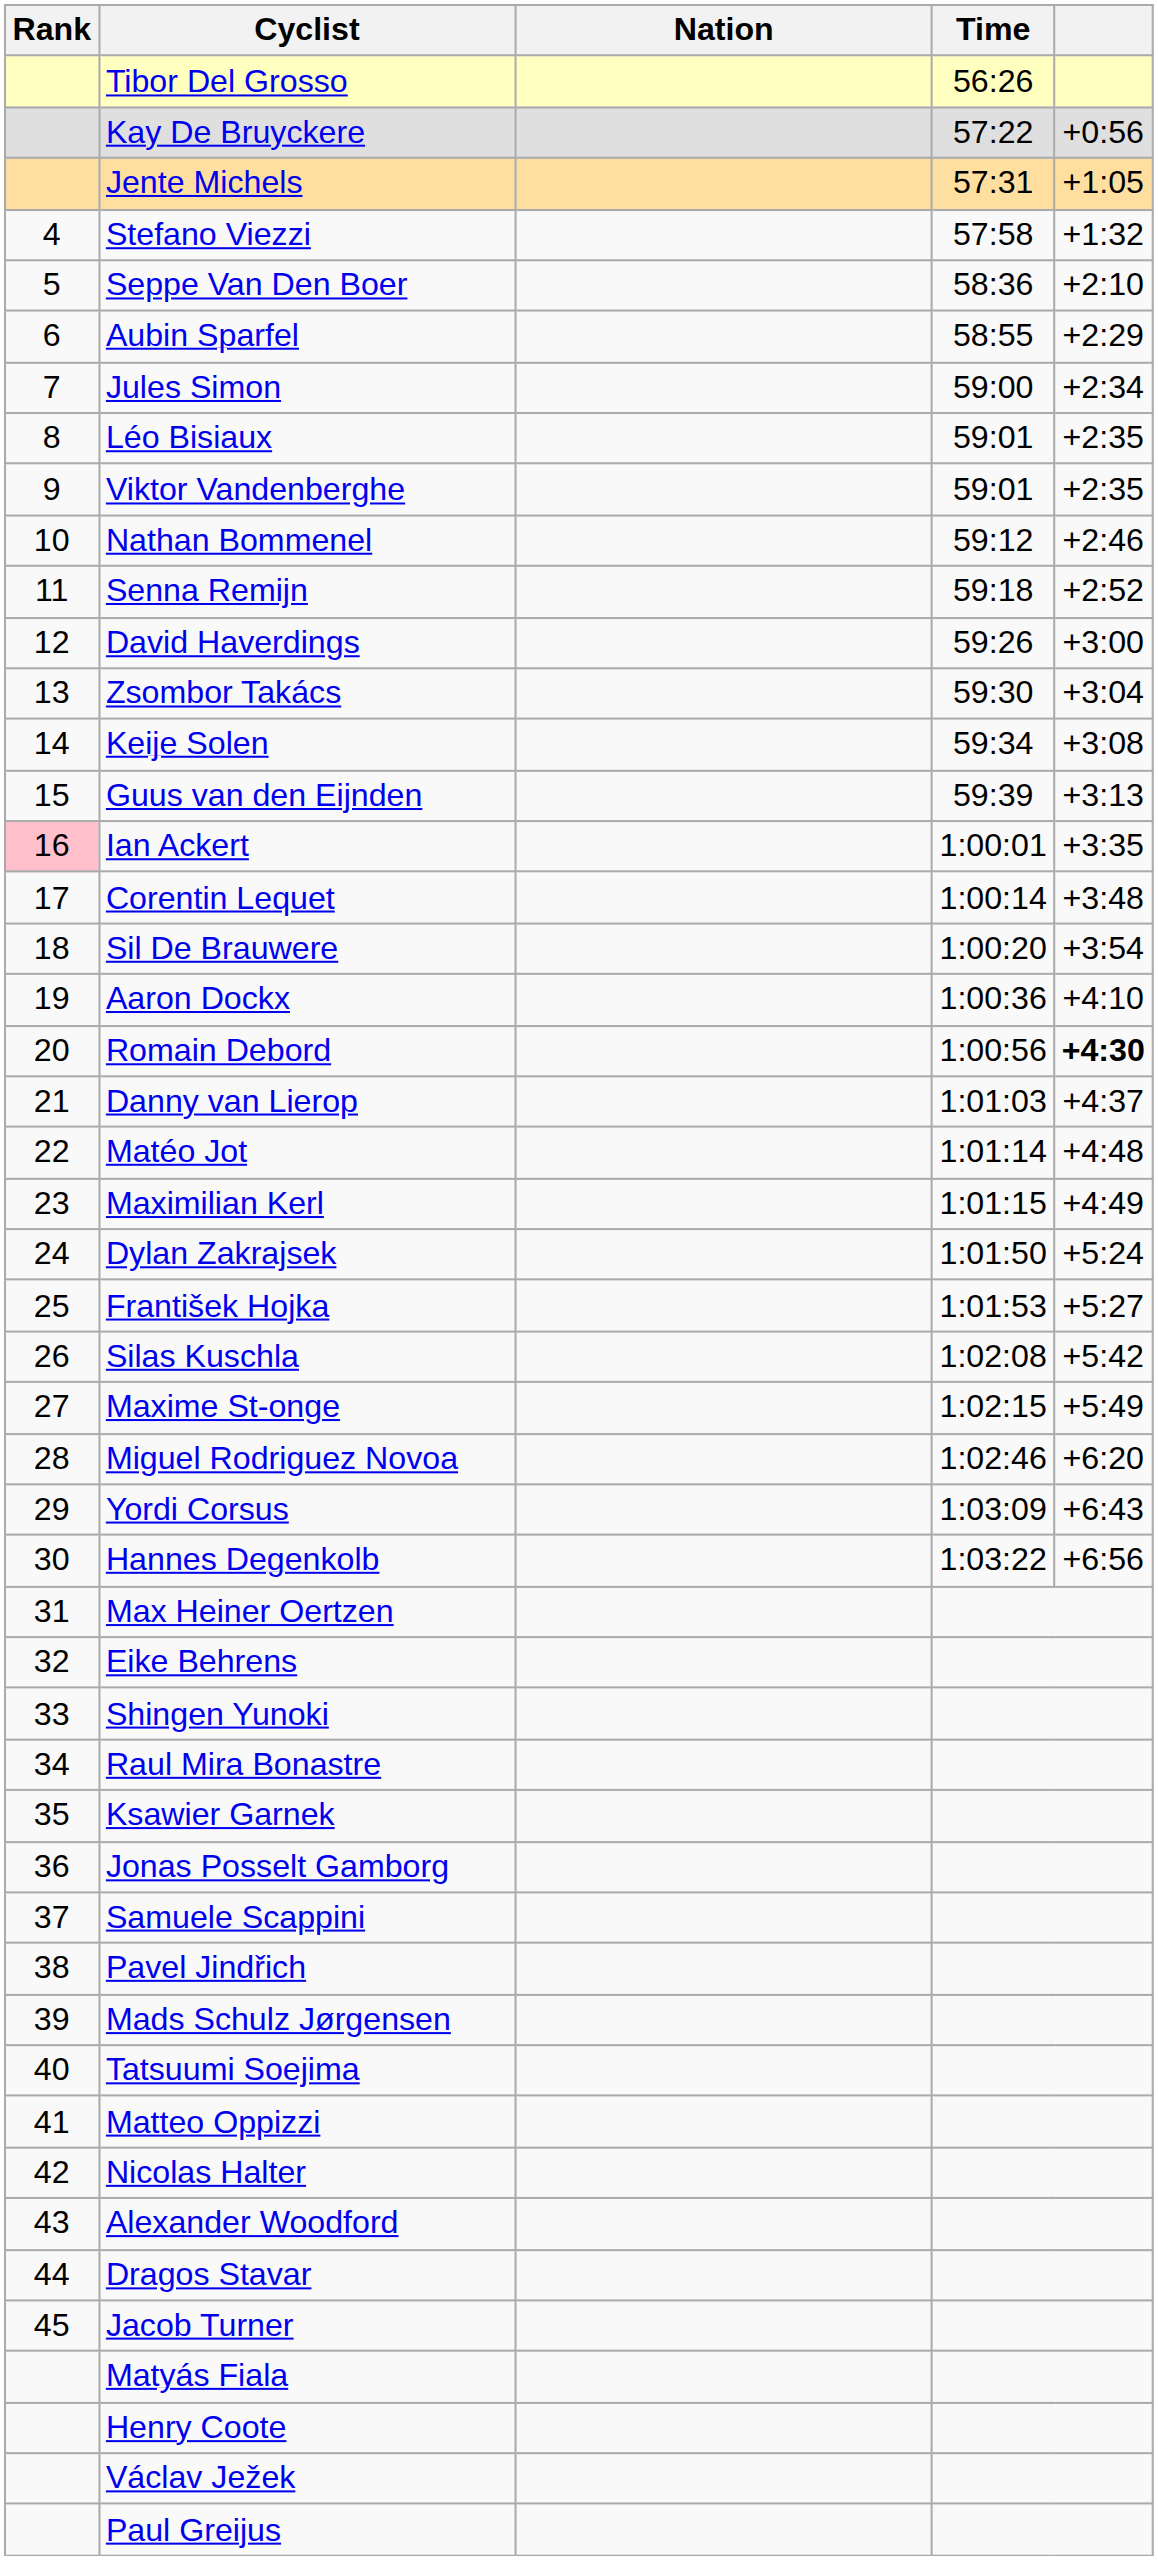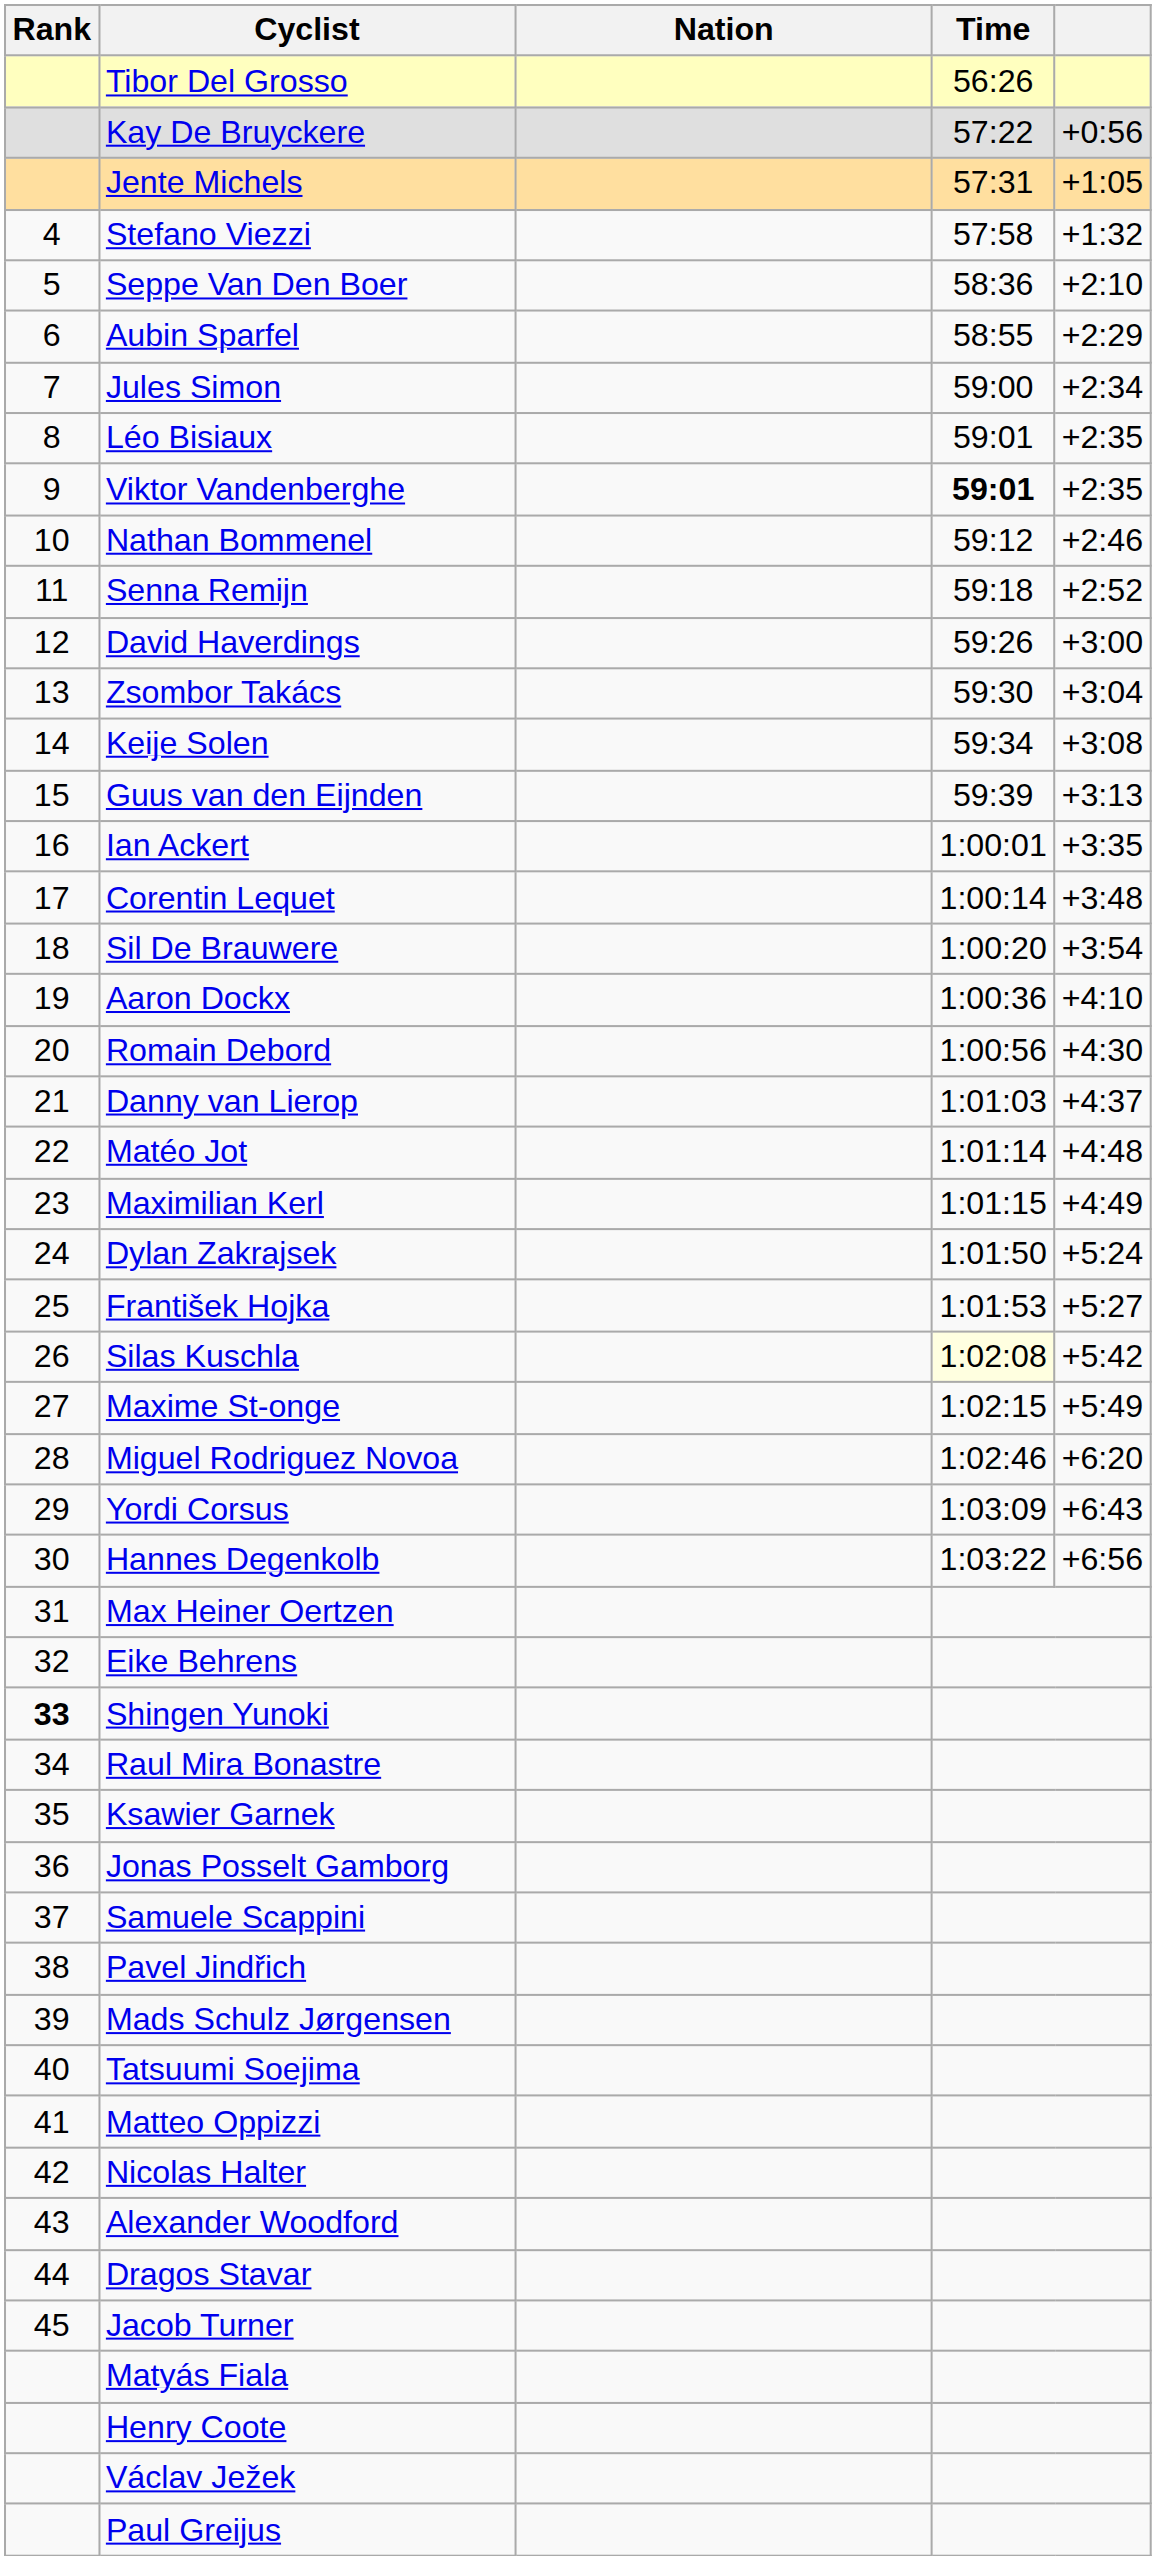(993, 489) normal -> (993, 489) bold
(52, 846) pink background -> (52, 846) no background
(1103, 1050) bold -> (1102, 1050) normal
(993, 1356) no background -> (993, 1356) lightyellow background
(52, 1713) normal -> (52, 1713) bold
